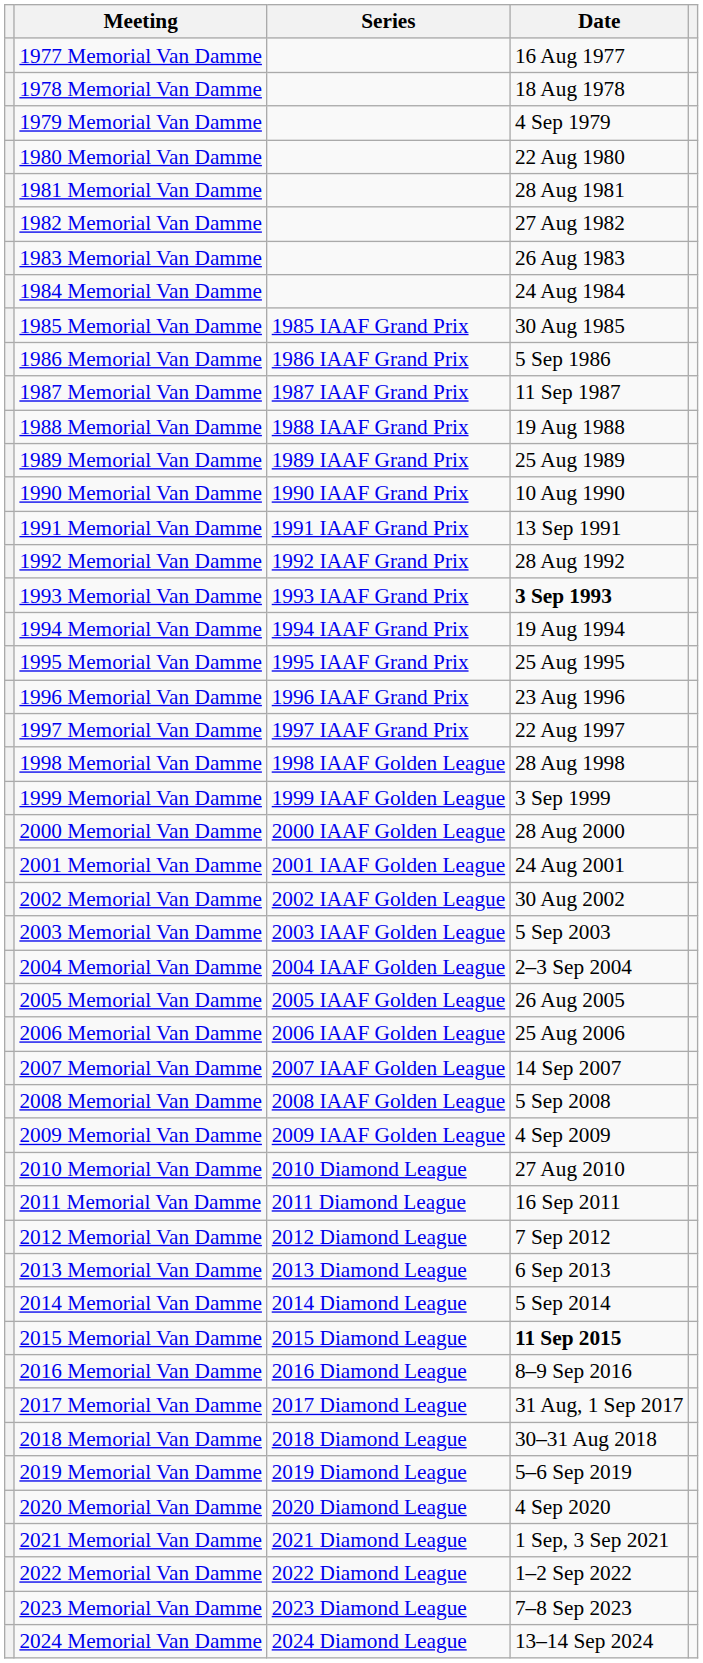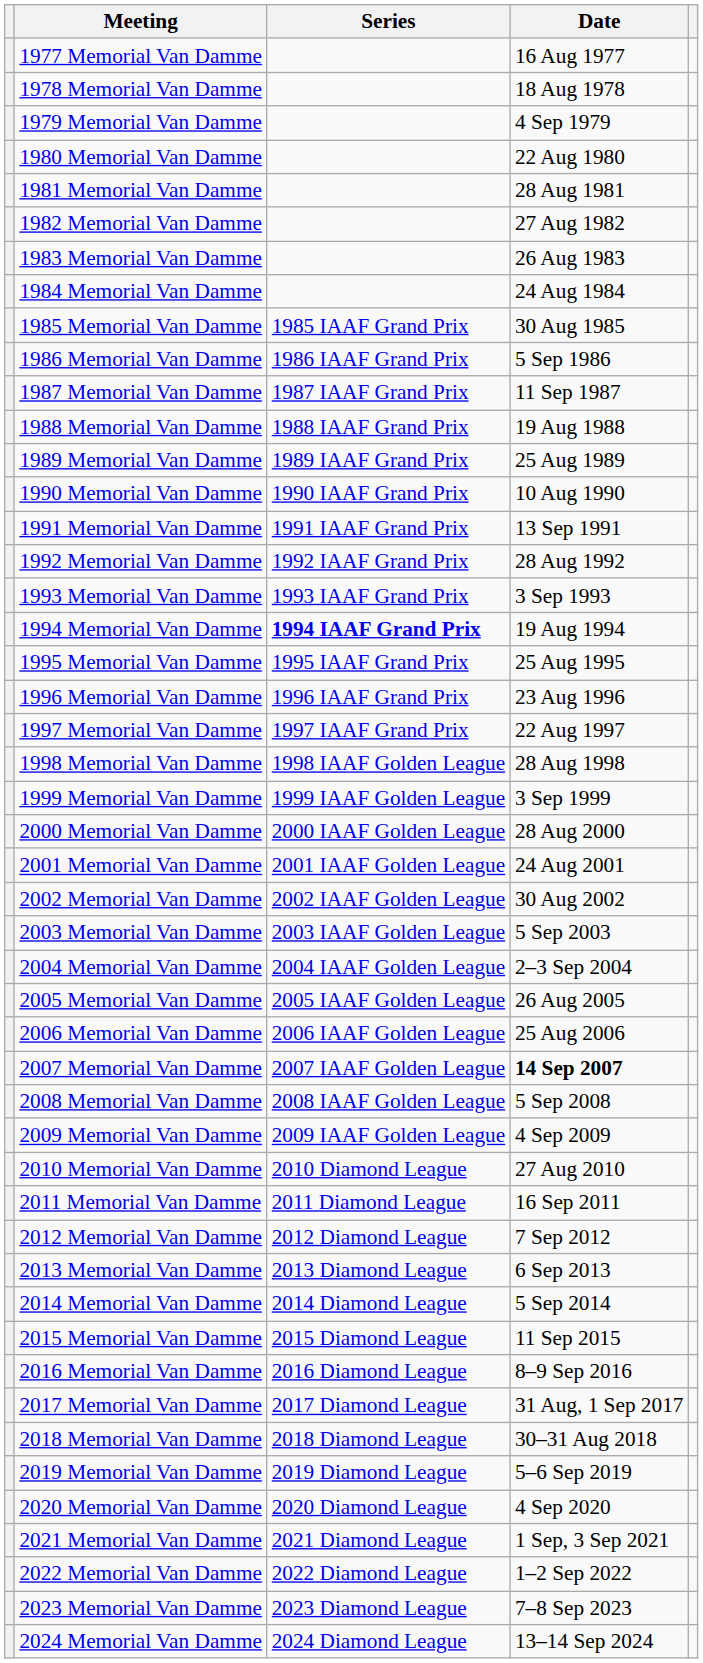(563, 595) bold -> (563, 595) normal
(370, 628) normal -> (376, 628) bold
(568, 1067) normal -> (569, 1067) bold
(568, 1337) bold -> (568, 1337) normal
